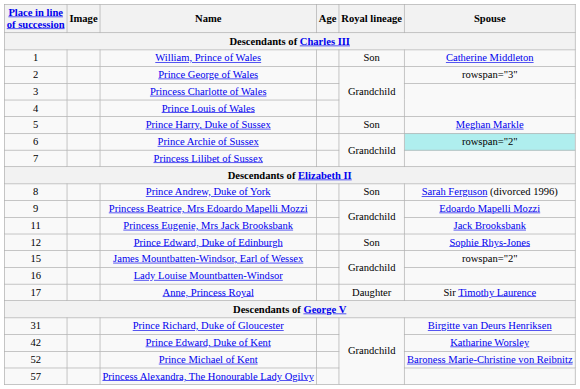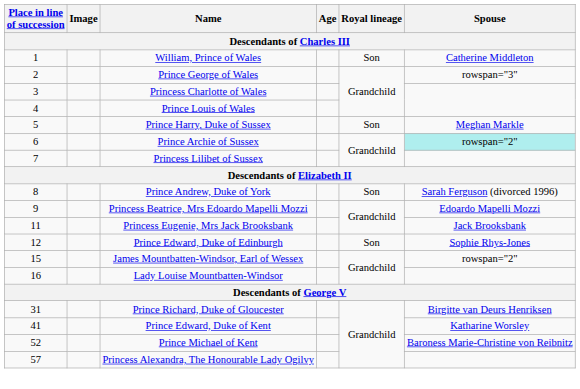- row: (208, 292)
(36, 342) 42 -> (36, 326) 41
